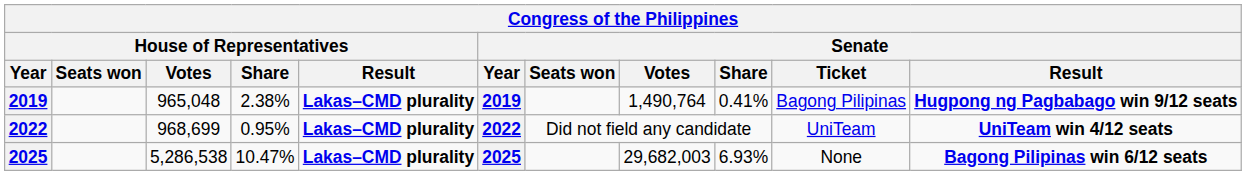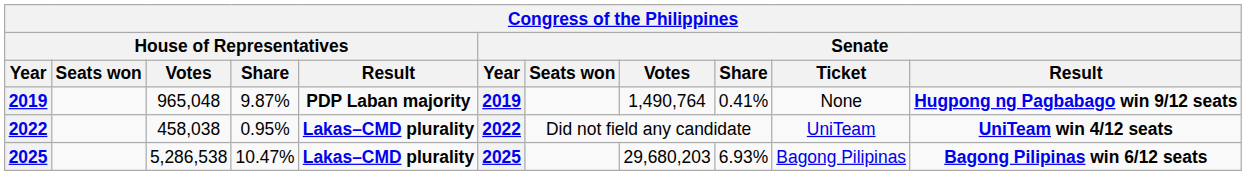(265, 101) 2.38% -> (265, 101) 9.87%
(388, 101) Lakas–CMD plurality -> (388, 101) PDP Laban majority
(841, 101) Bagong Pilipinas -> (841, 101) None
(189, 129) 968,699 -> (189, 129) 458,038
(667, 156) 29,682,003 -> (667, 156) 29,680,203
(841, 156) None -> (841, 156) Bagong Pilipinas
